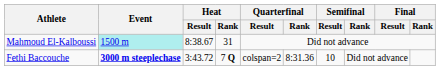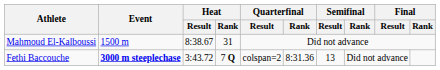(115, 42) paleturquoise background -> (115, 42) no background
(330, 58) 10 -> (330, 58) 13
